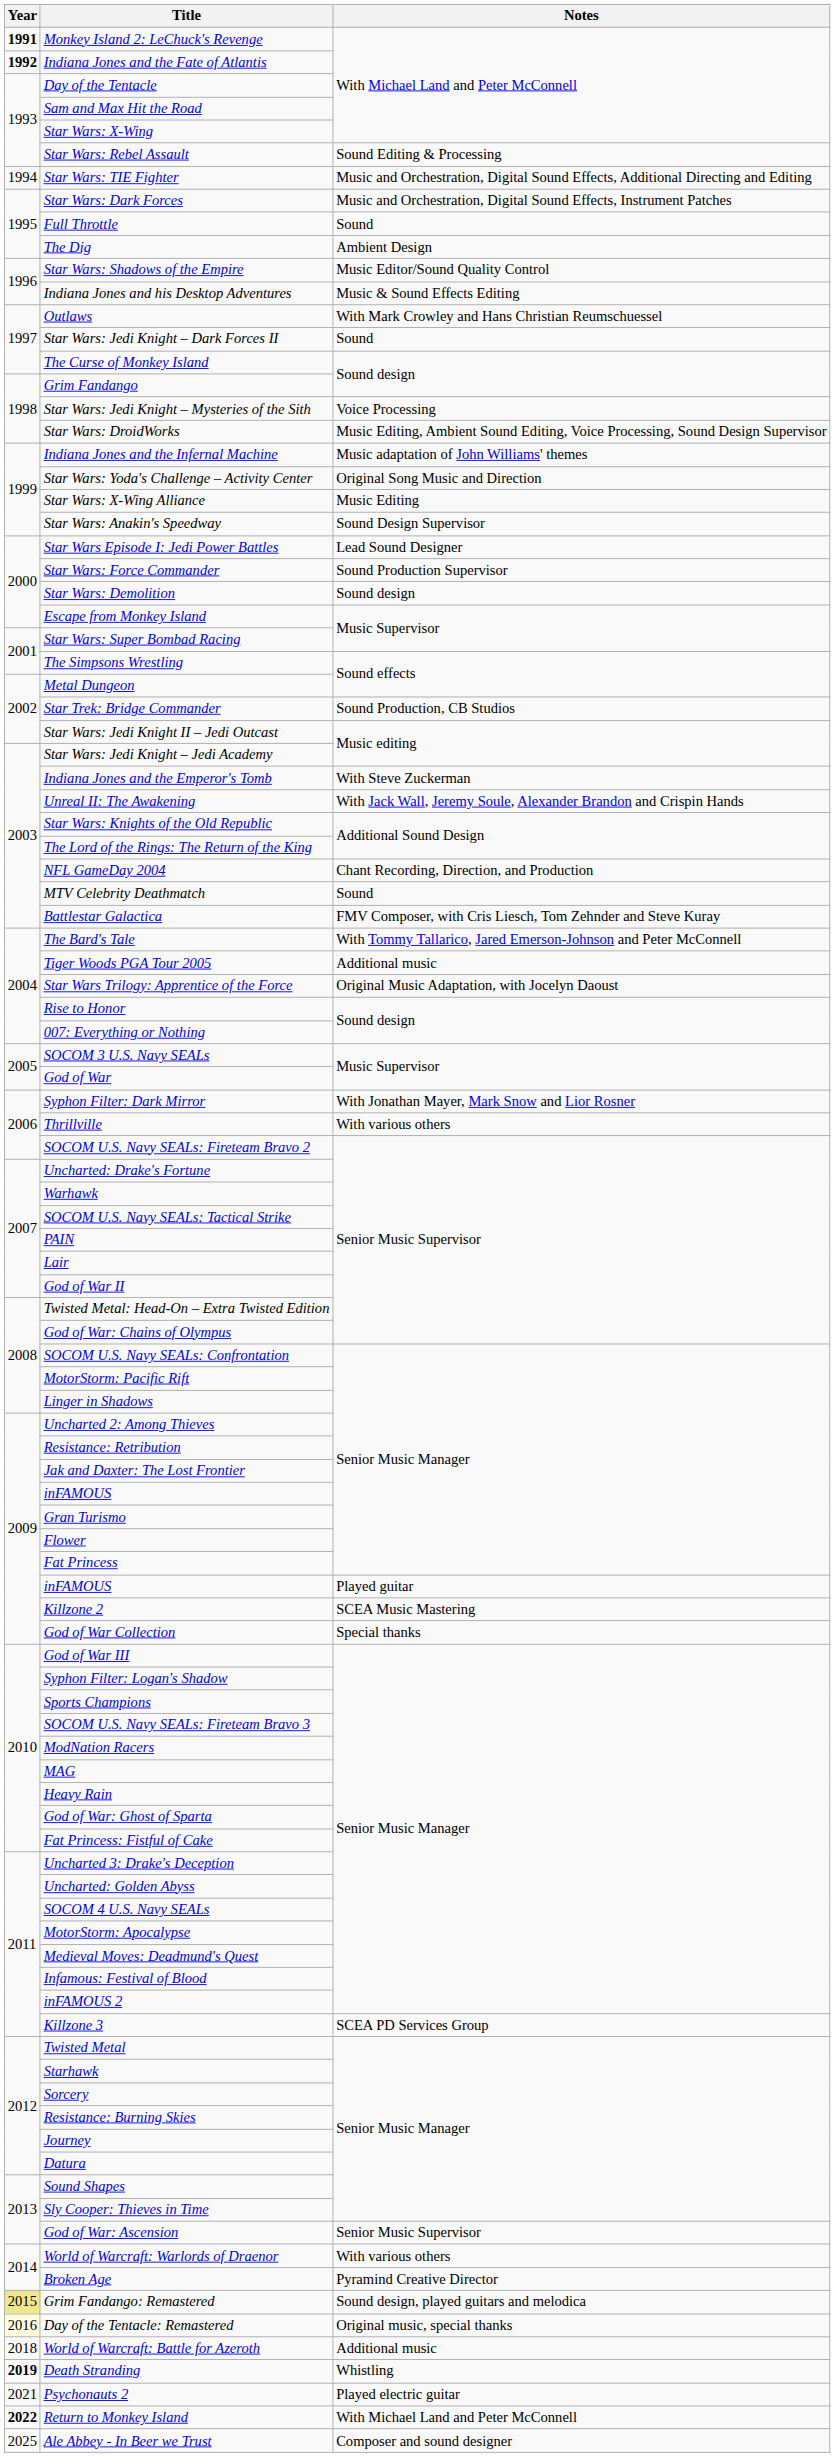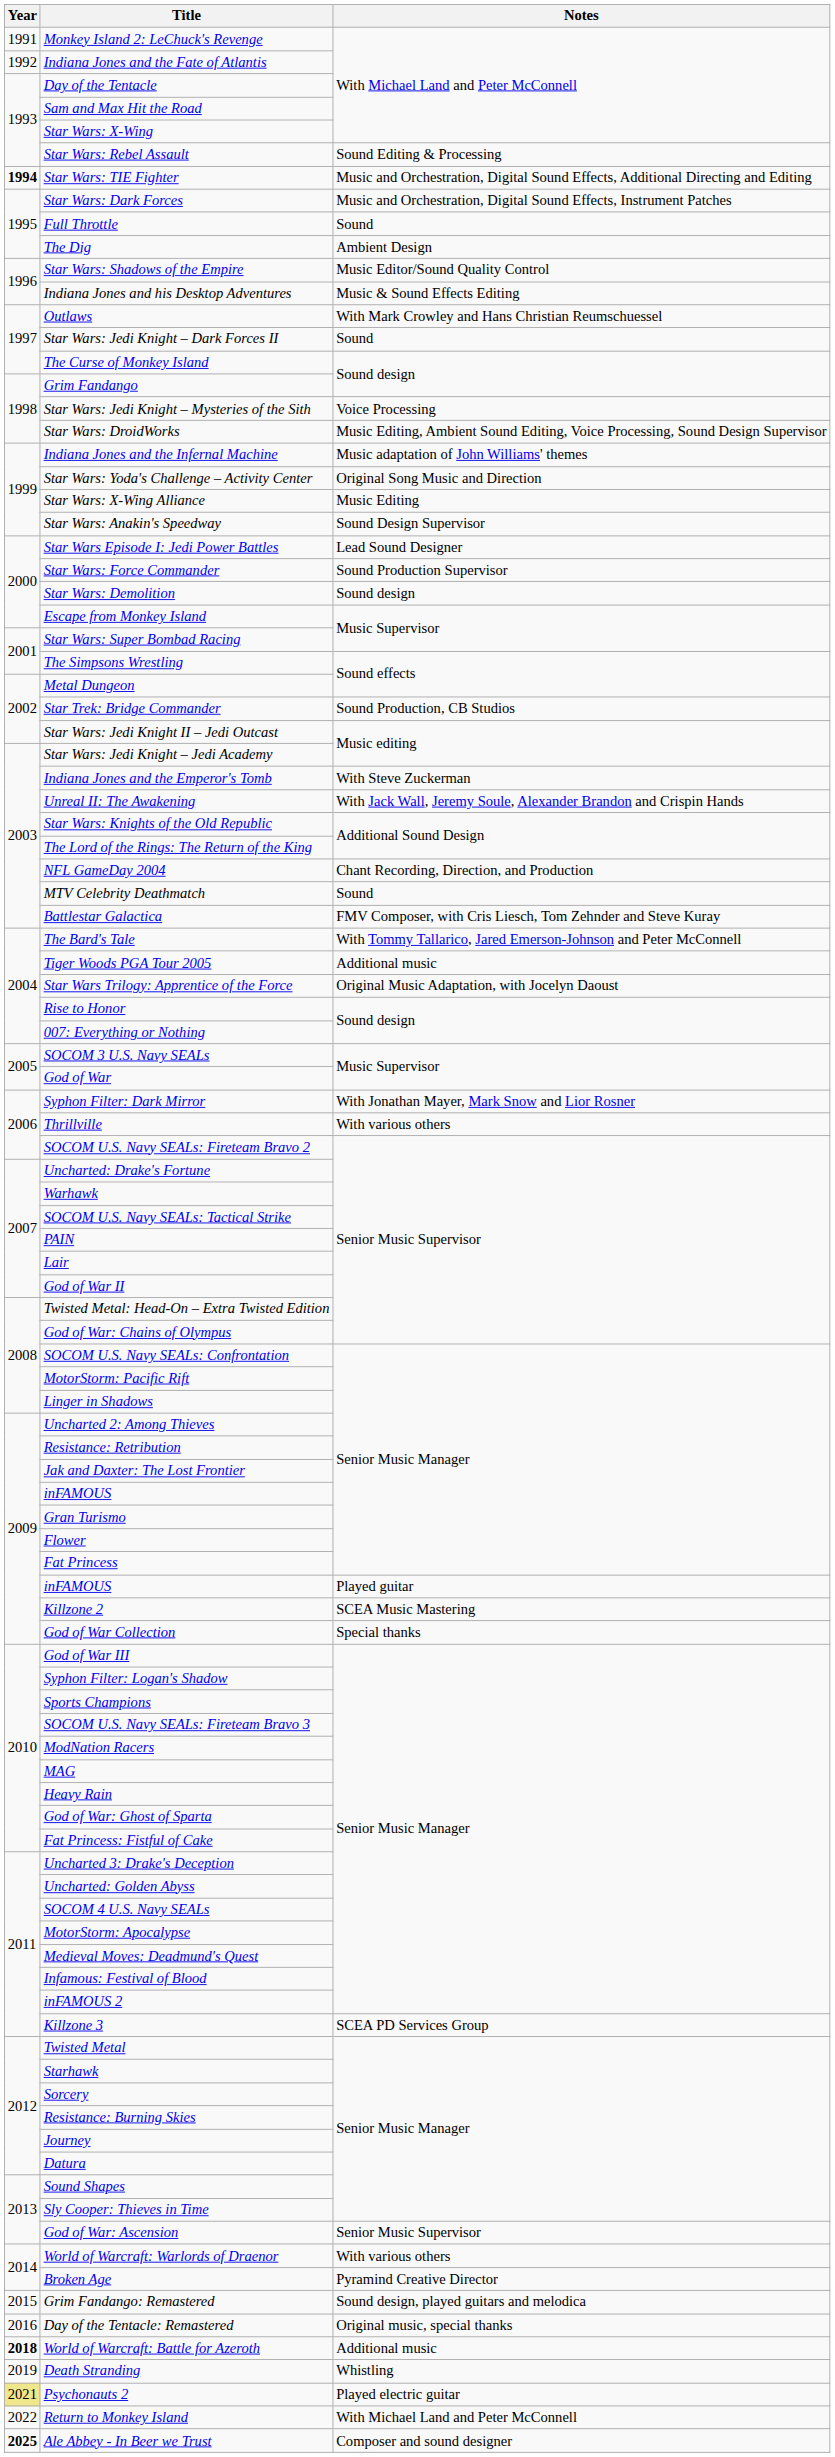(22, 39) bold -> (22, 39) normal
(22, 62) bold -> (22, 62) normal
(22, 177) normal -> (22, 177) bold
(22, 2302) khaki background -> (22, 2302) no background
(22, 2325) lightyellow background -> (22, 2325) no background
(22, 2348) normal -> (22, 2348) bold
(22, 2371) bold -> (22, 2371) normal
(22, 2394) no background -> (22, 2394) khaki background
(22, 2417) bold -> (22, 2417) normal
(22, 2440) normal -> (22, 2440) bold
